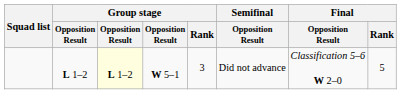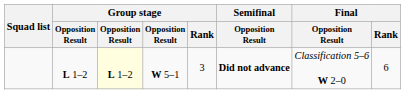(252, 68) normal -> (254, 68) bold
(382, 68) 5 -> (386, 68) 6
